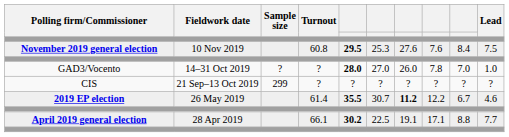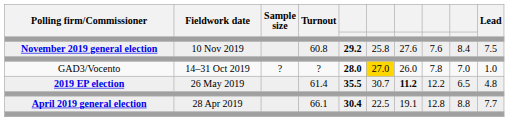(353, 49) 29.5 -> (353, 49) 29.2
(380, 49) 25.3 -> (380, 49) 25.8
(380, 69) no background -> (380, 69) gold background
- row: (89, 84)
(464, 99) 6.7 -> (464, 84) 6.5
(491, 99) 4.6 -> (491, 84) 4.8
(353, 119) 30.2 -> (353, 104) 30.4
(436, 119) 17.1 -> (436, 104) 12.8
